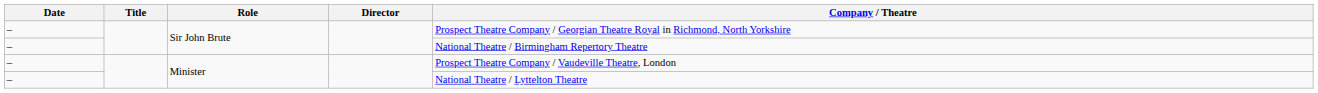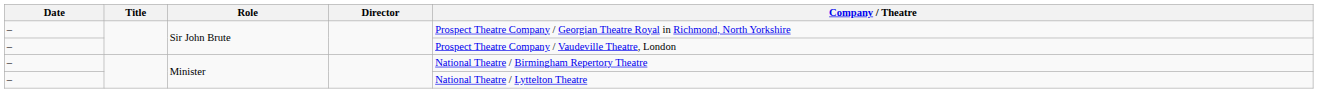(541, 46) National Theatre / Birmingham Repertory Theatre -> (556, 46) Prospect Theatre Company / Vaudeville Theatre, London
(556, 63) Prospect Theatre Company / Vaudeville Theatre, London -> (541, 63) National Theatre / Birmingham Repertory Theatre
